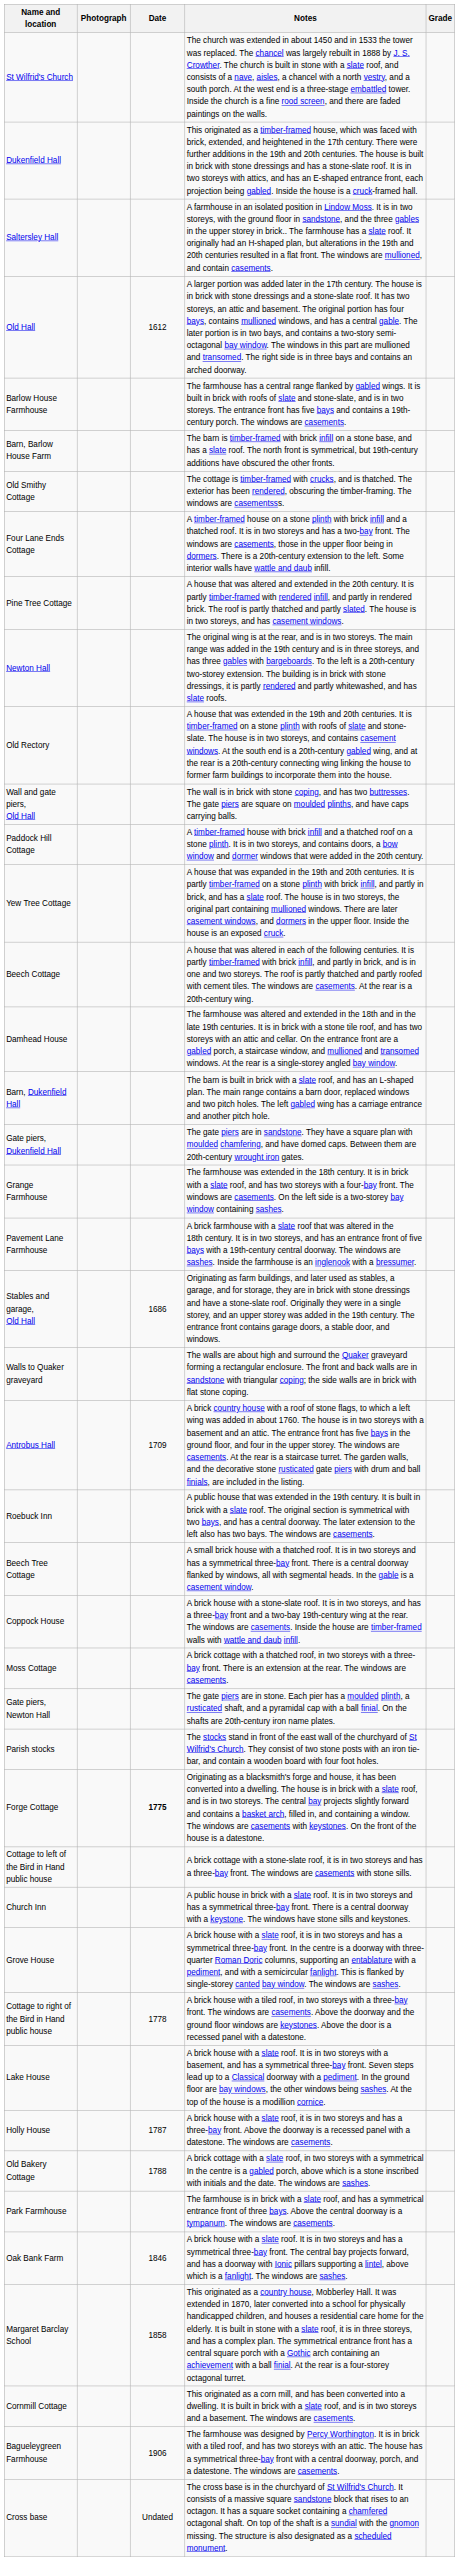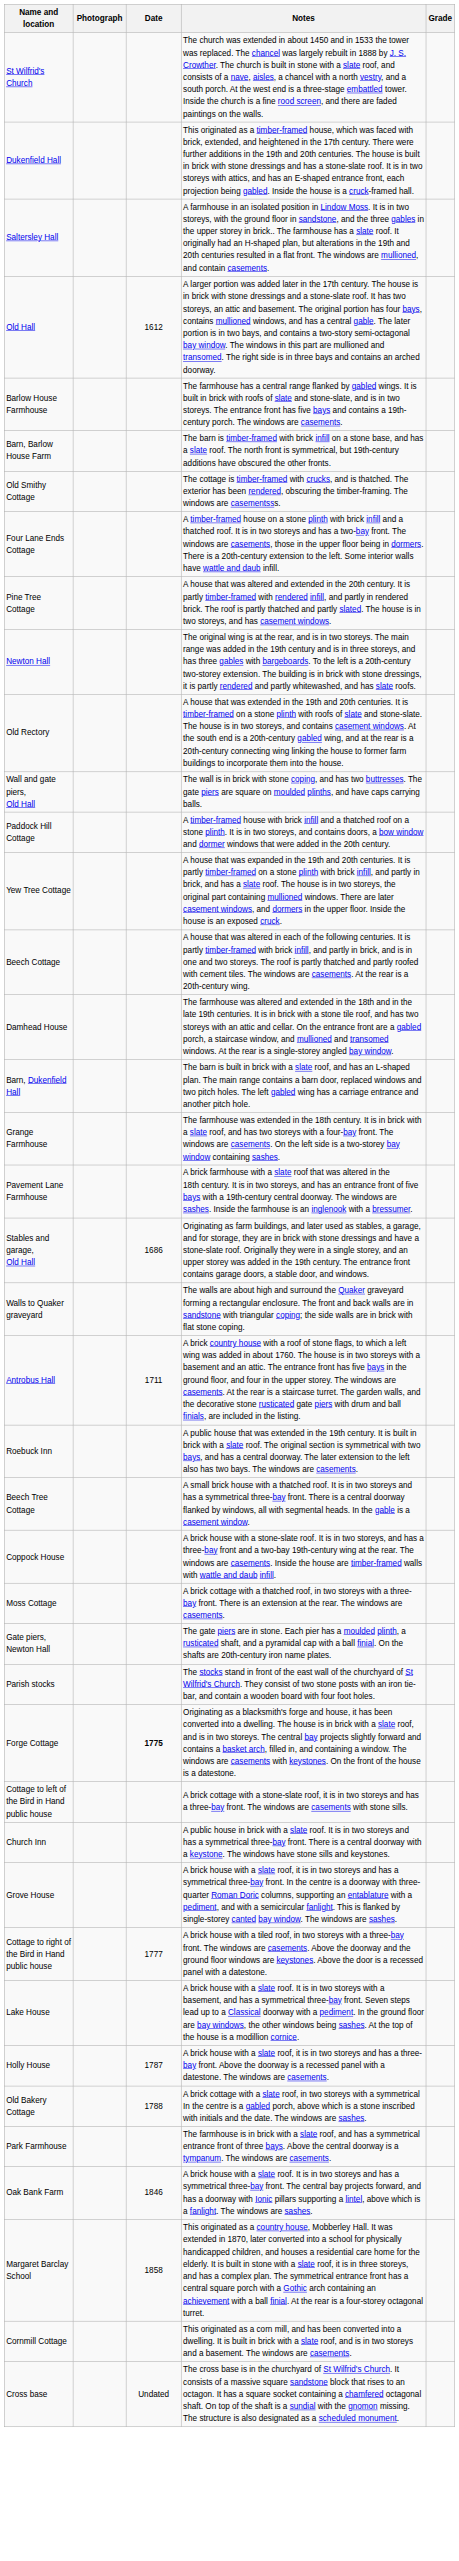- row: (34, 1145)
(158, 1445) 1709 -> (154, 1380) 1711
(158, 2019) 1778 -> (154, 1954) 1777
- row: (34, 2453)
